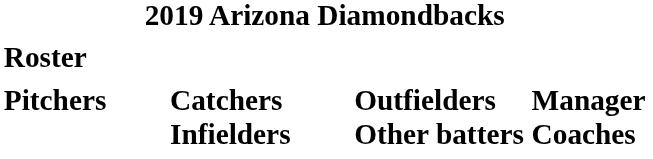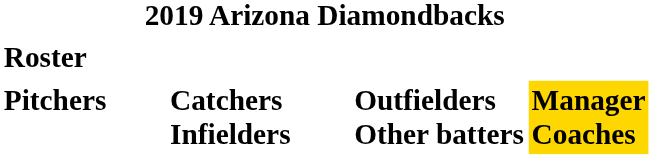(589, 116) no background -> (589, 116) gold background
